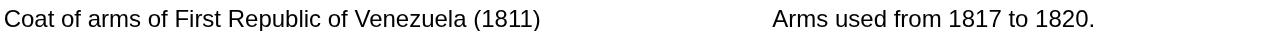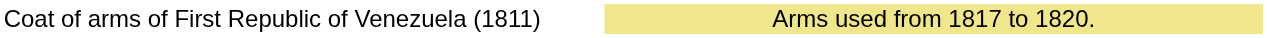(934, 18) no background -> (934, 18) khaki background
